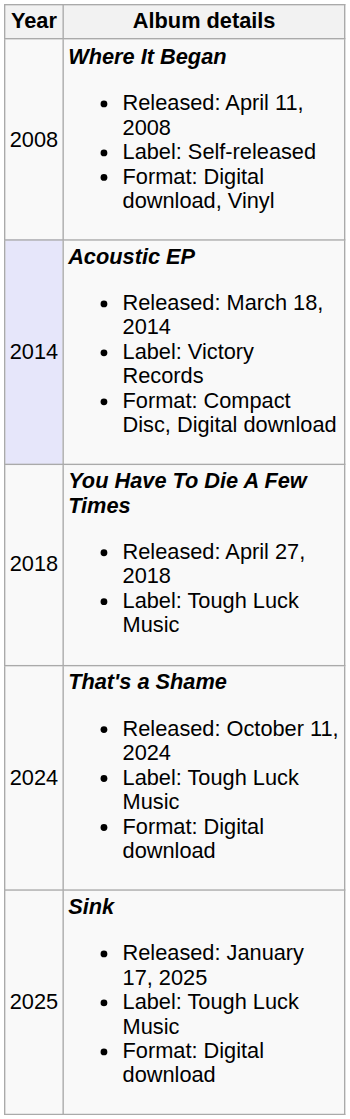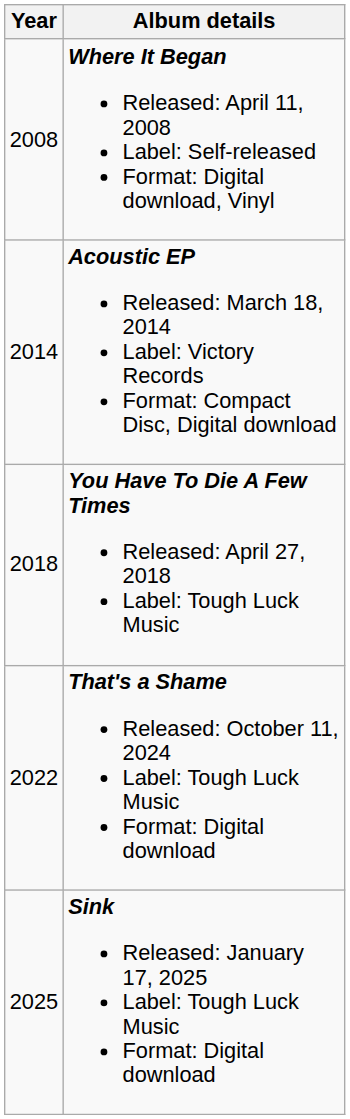(34, 351) lavender background -> (34, 351) no background
(34, 777) 2024 -> (34, 777) 2022
